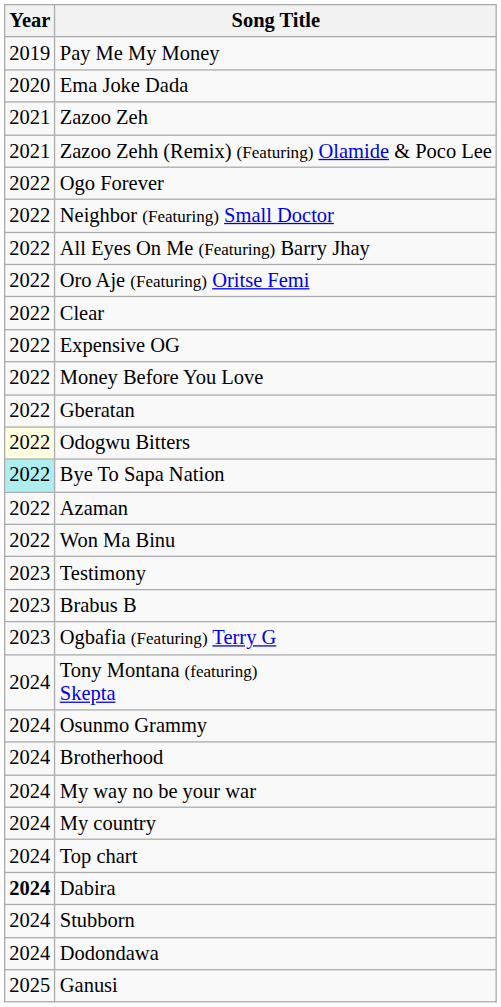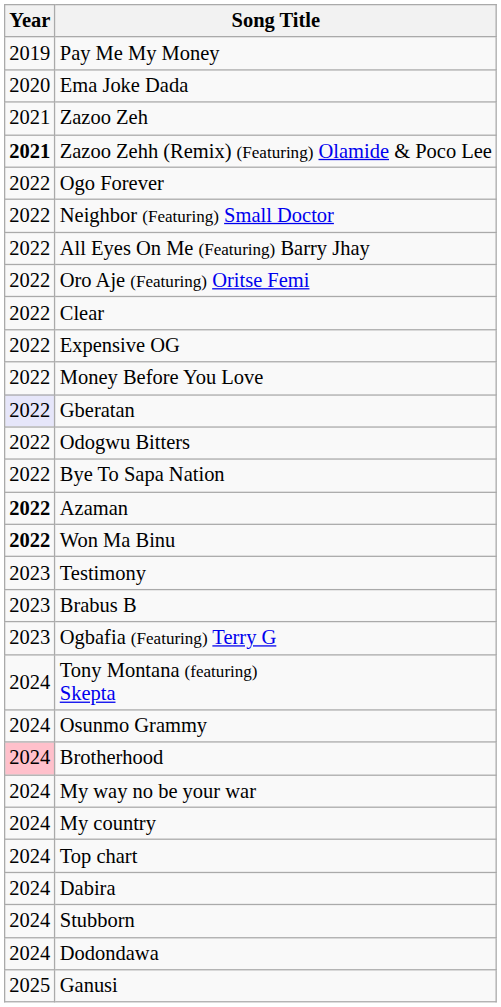(30, 150) normal -> (30, 150) bold
(30, 410) no background -> (30, 410) lavender background
(30, 442) lightyellow background -> (30, 442) no background
(30, 475) paleturquoise background -> (30, 475) no background
(30, 507) normal -> (30, 507) bold
(30, 540) normal -> (30, 540) bold
(30, 758) no background -> (30, 758) pink background
(30, 888) bold -> (30, 888) normal
